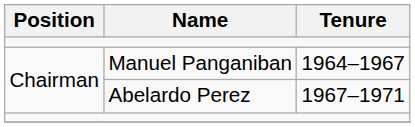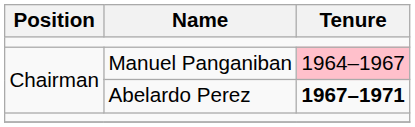(353, 63) no background -> (353, 63) pink background
(353, 95) normal -> (353, 95) bold
